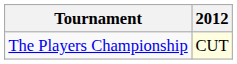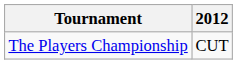(212, 45) lightyellow background -> (212, 45) no background
